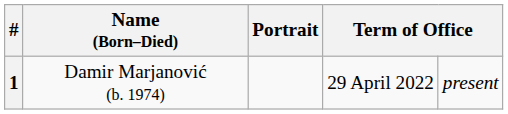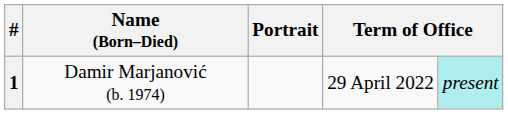(471, 82) no background -> (471, 82) paleturquoise background
